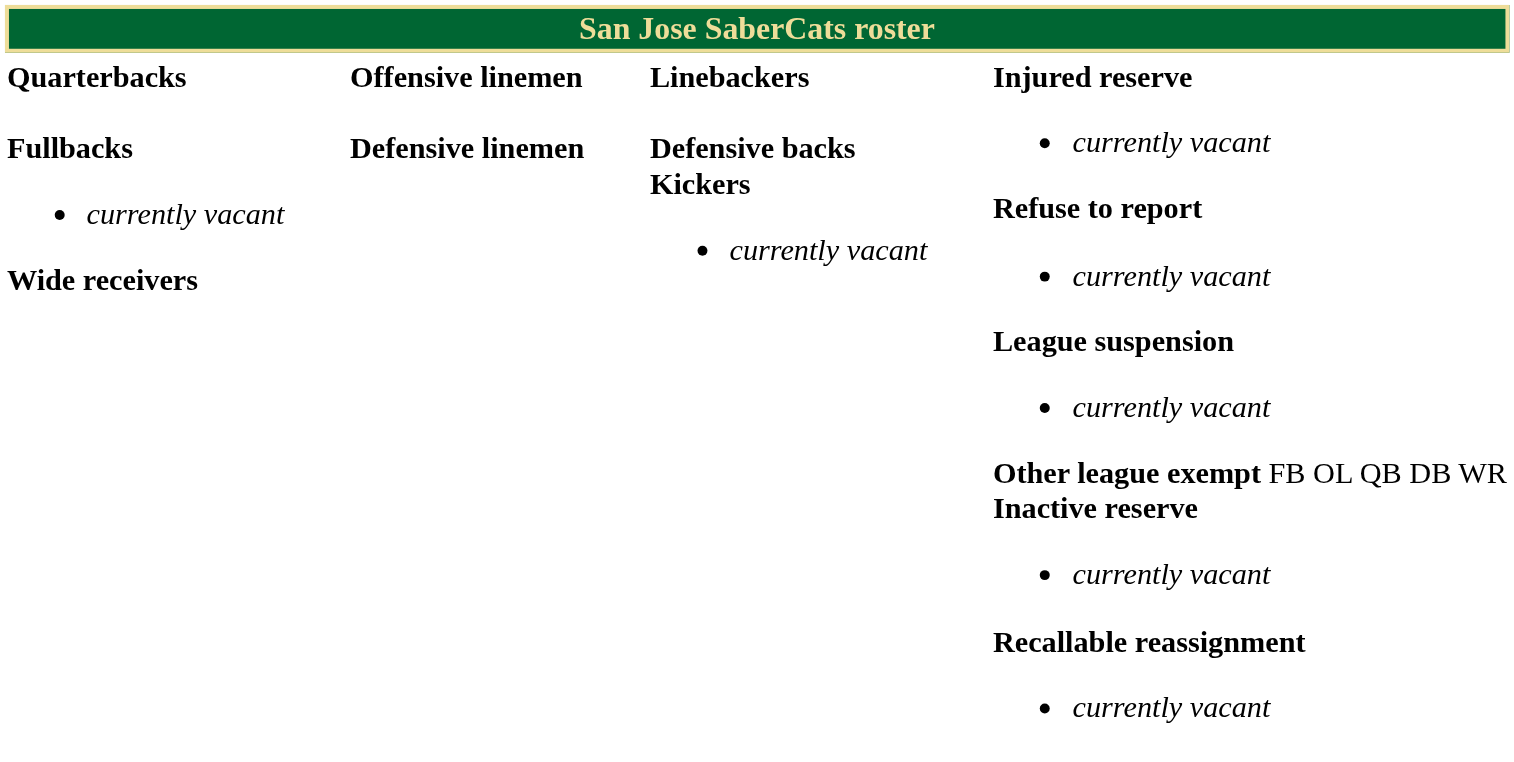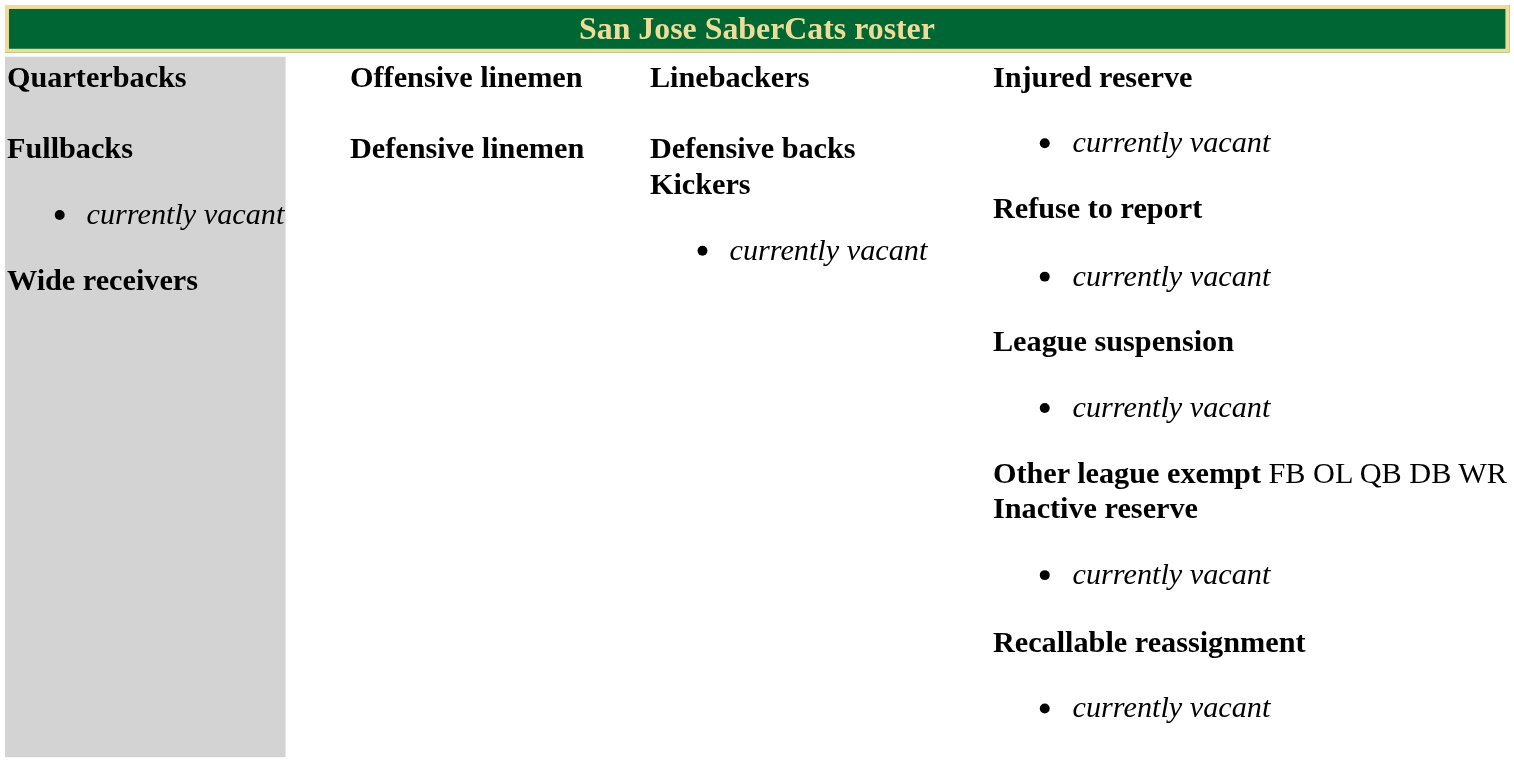(146, 177) no background -> (146, 177) lightgrey background
